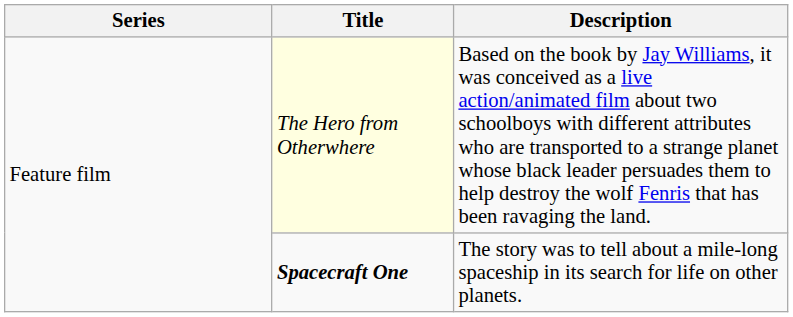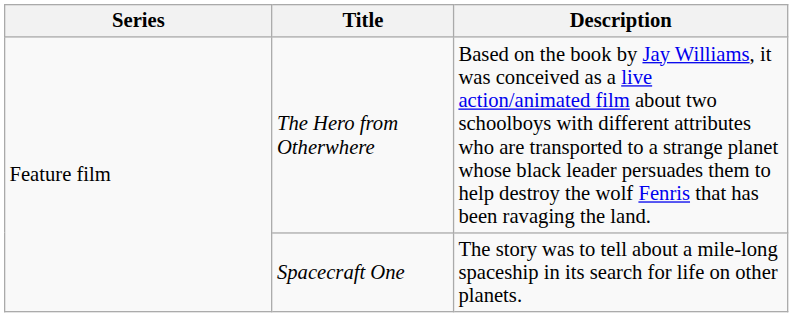(337, 134) lightyellow background -> (337, 134) no background
(343, 272) bold -> (341, 272) normal
